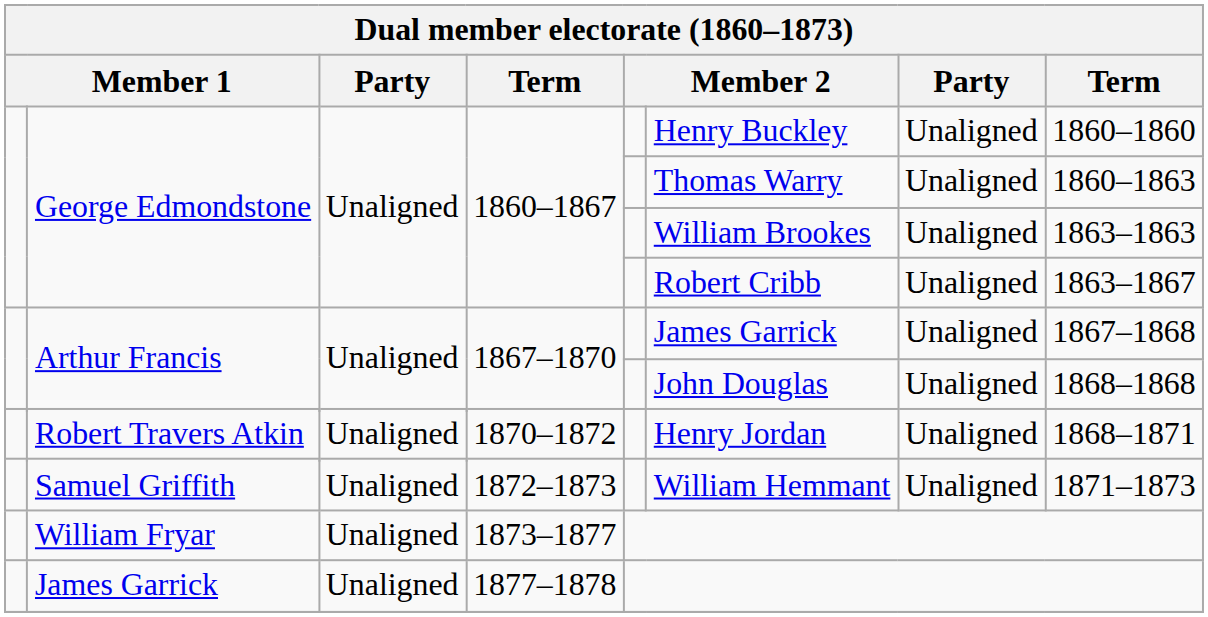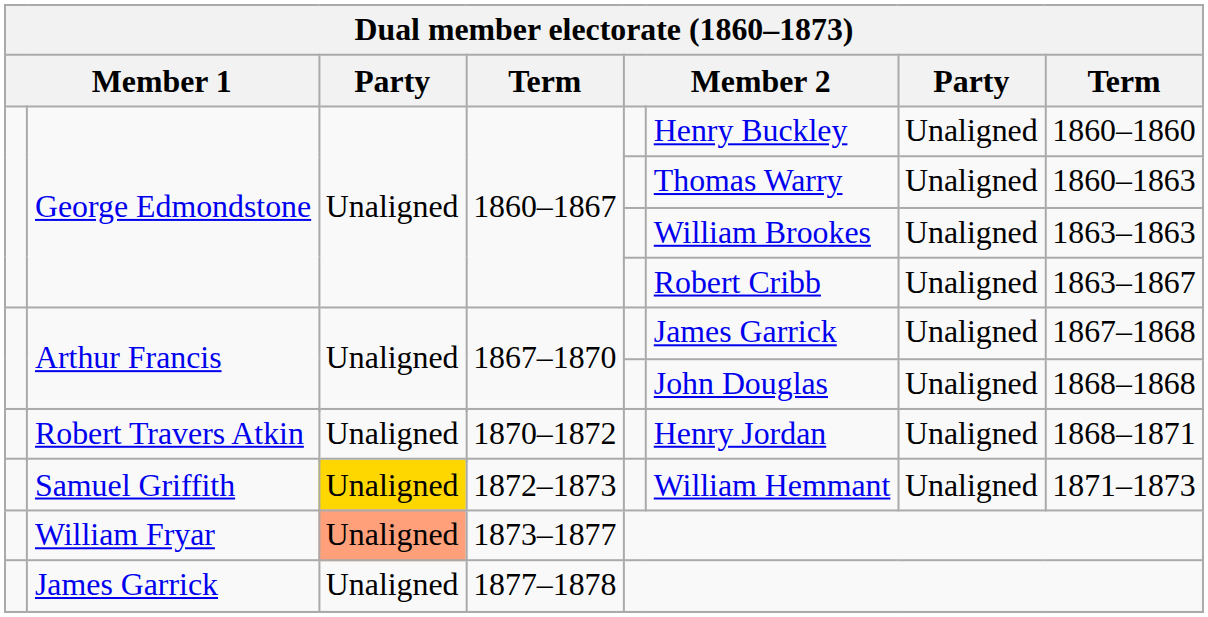(392, 484) no background -> (392, 484) gold background
(392, 534) no background -> (392, 534) lightsalmon background
